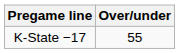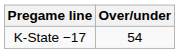(135, 37) 55 -> (135, 37) 54
